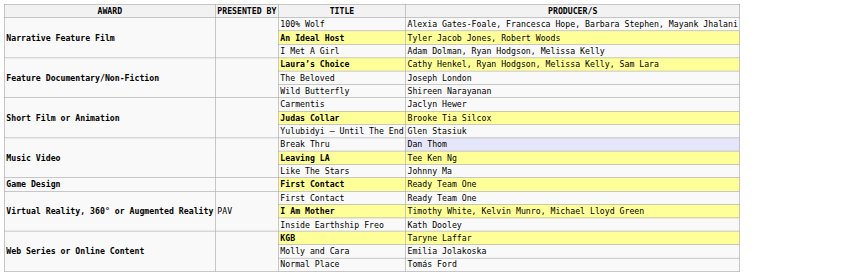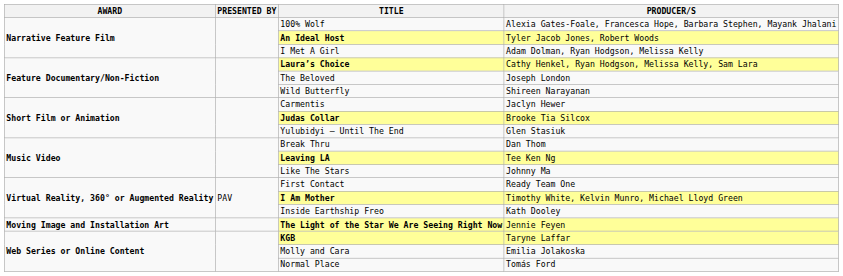(427, 144) lavender background -> (526, 144) no background
- row: (33, 185)
+ row: (88, 225)
